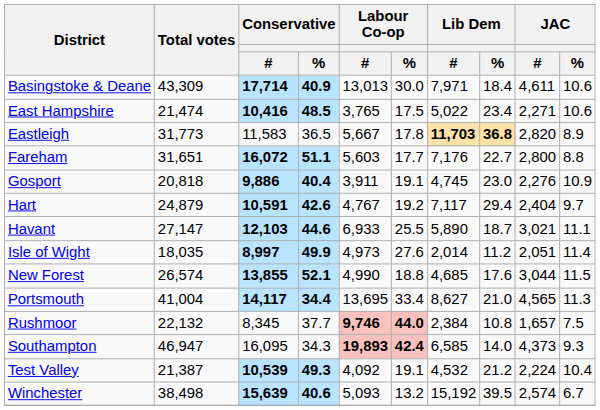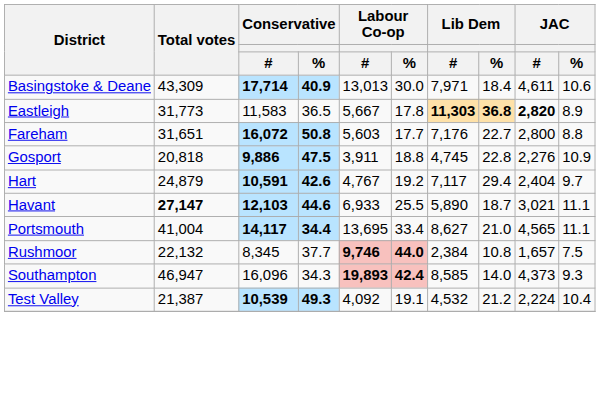- row: (61, 110)
(453, 134) 11,703 -> (453, 110) 11,303
(537, 134) normal -> (537, 110) bold
(316, 157) 51.1 -> (316, 134) 50.8
(316, 181) 40.4 -> (316, 157) 47.5
(409, 181) 19.1 -> (409, 157) 18.8
(498, 181) 23.0 -> (497, 157) 22.8
(181, 228) normal -> (181, 205) bold
- row: (49, 252)
- row: (46, 275)
(577, 299) 11.3 -> (576, 228) 11.1
(265, 346) 16,095 -> (265, 275) 16,096
(449, 346) 6,585 -> (449, 275) 8,585
- row: (45, 393)
